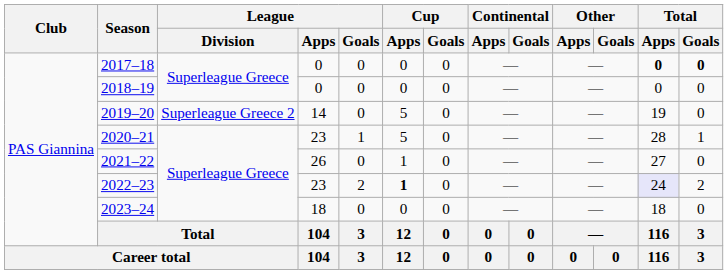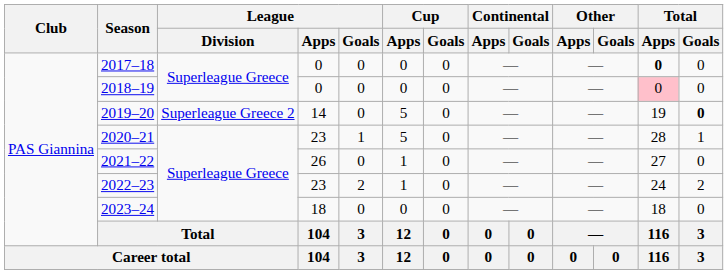(701, 64) bold -> (701, 64) normal
(658, 88) no background -> (658, 88) pink background
(701, 112) normal -> (701, 112) bold
(403, 185) bold -> (403, 185) normal
(658, 185) lavender background -> (658, 185) no background
